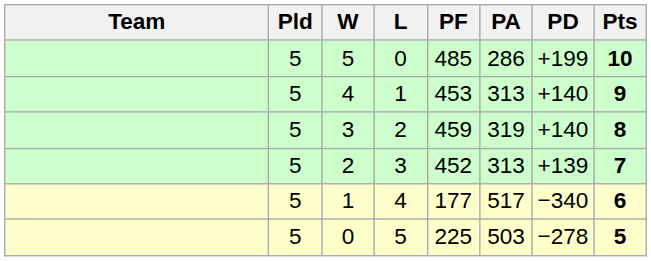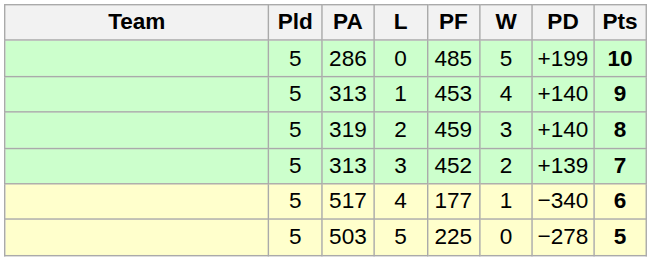columns swapped: (348, 22) <-> (506, 22)
